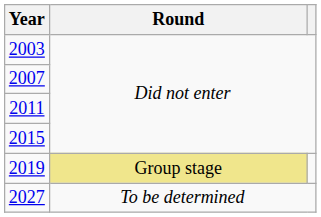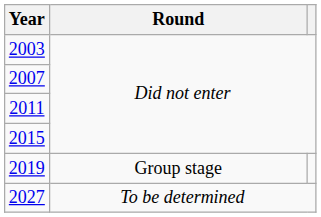(178, 168) khaki background -> (178, 168) no background
